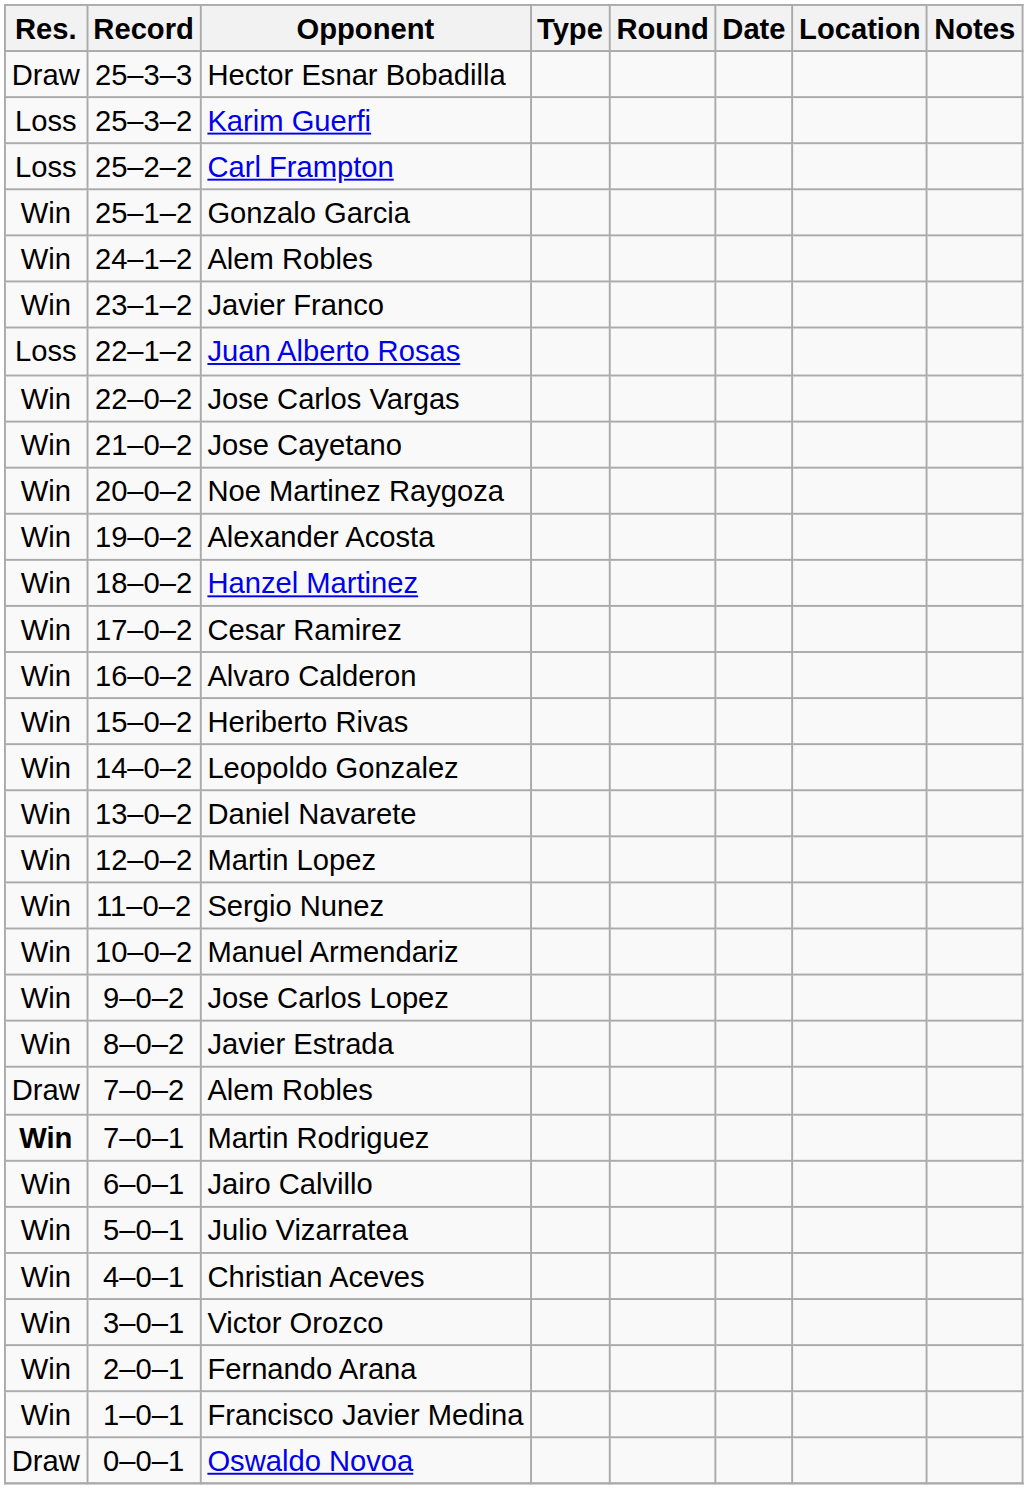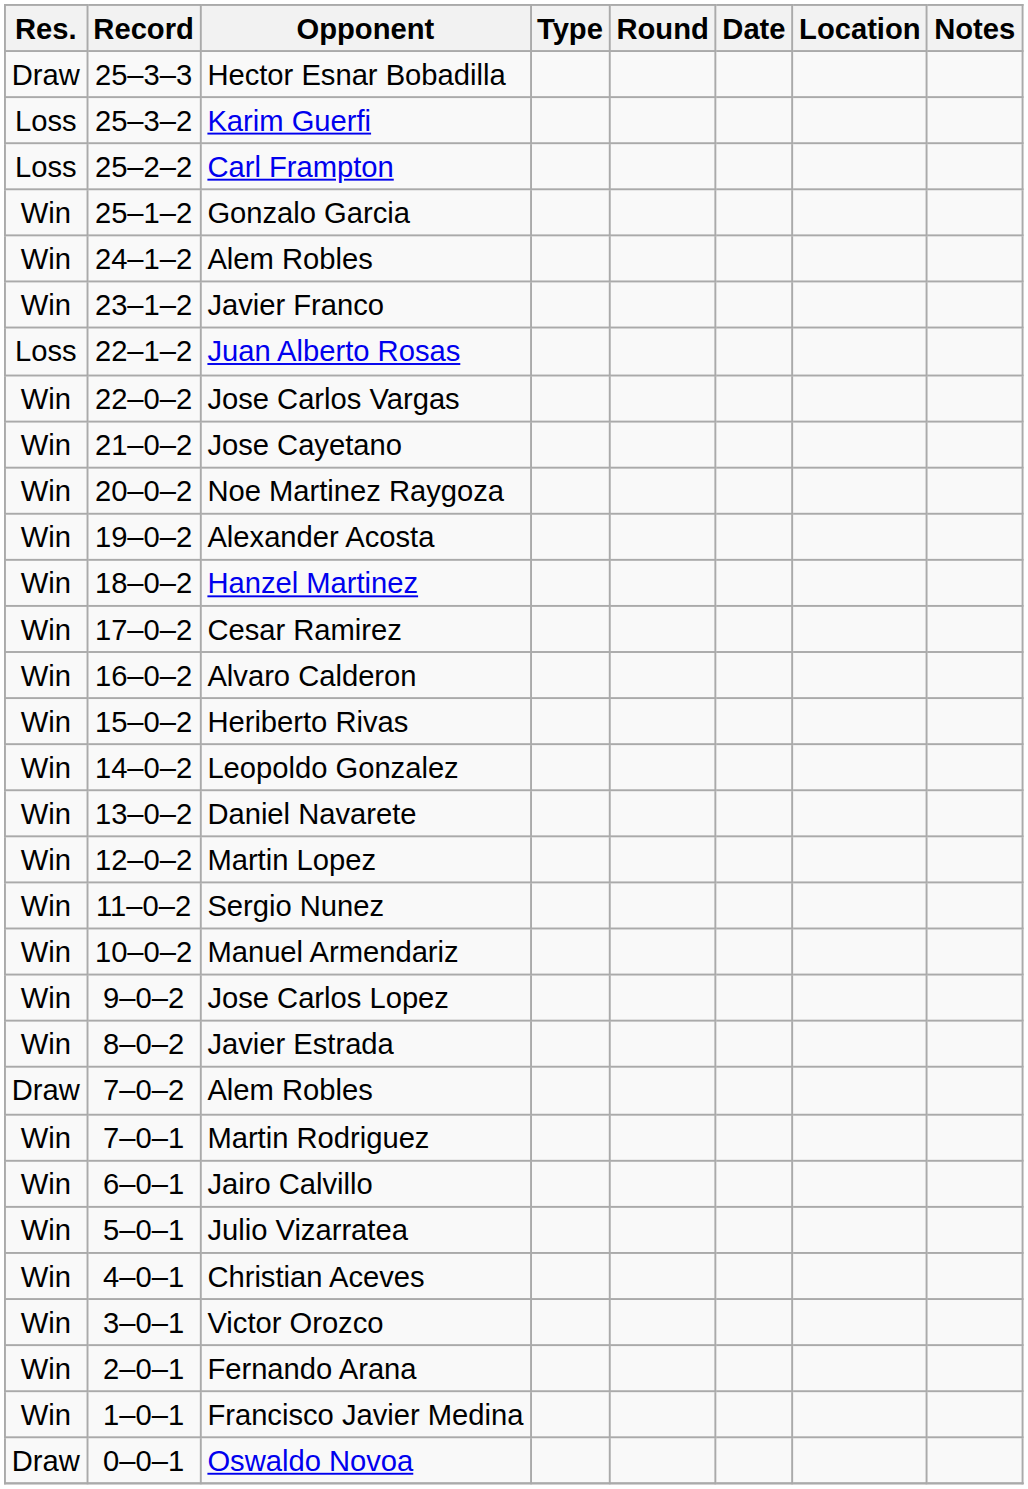(46, 1137) bold -> (46, 1137) normal
